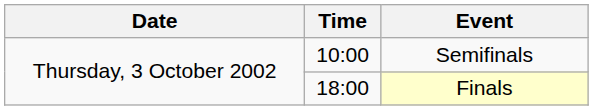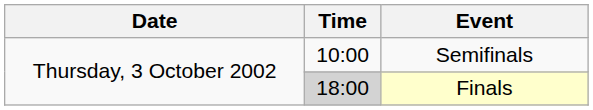(343, 88) no background -> (343, 88) lightgrey background
